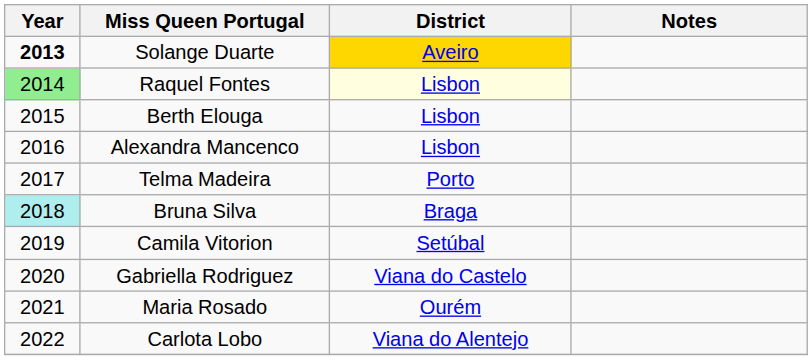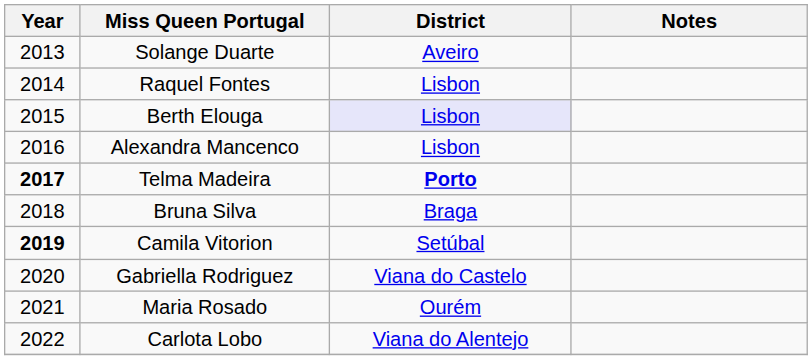(42, 52) bold -> (42, 52) normal
(450, 52) gold background -> (450, 52) no background
(42, 84) lightgreen background -> (42, 84) no background
(450, 84) lightyellow background -> (450, 84) no background
(450, 116) no background -> (450, 116) lavender background
(42, 180) normal -> (42, 180) bold
(450, 180) normal -> (450, 180) bold
(42, 211) paleturquoise background -> (42, 211) no background
(42, 243) normal -> (42, 243) bold
